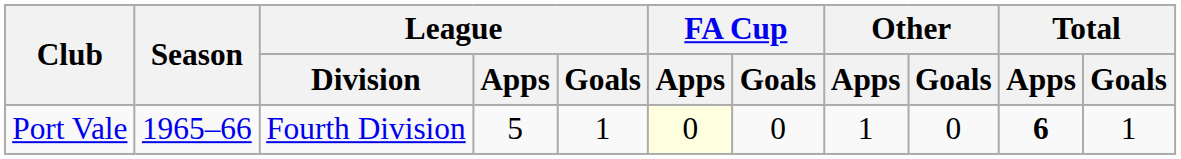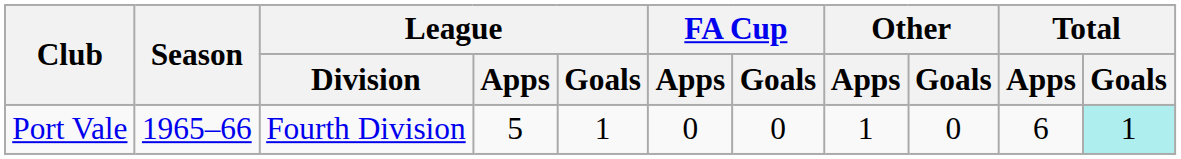(690, 128) lightyellow background -> (690, 128) no background
(1041, 128) bold -> (1041, 128) normal
(1129, 128) no background -> (1129, 128) paleturquoise background
